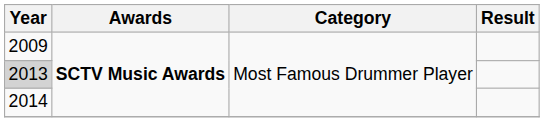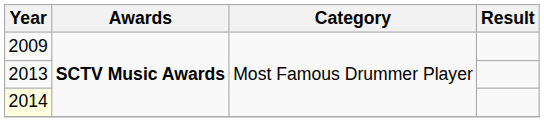(28, 74) lightgrey background -> (28, 74) no background
(28, 102) no background -> (28, 102) lightyellow background
